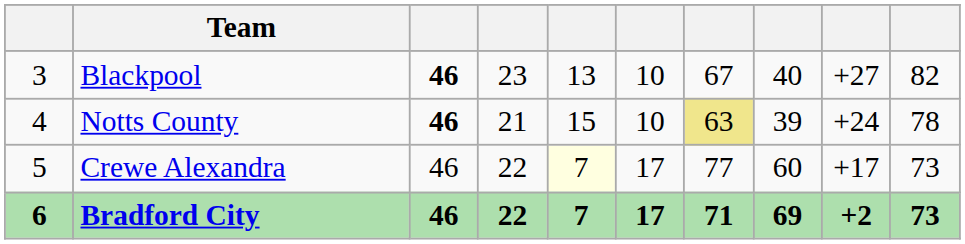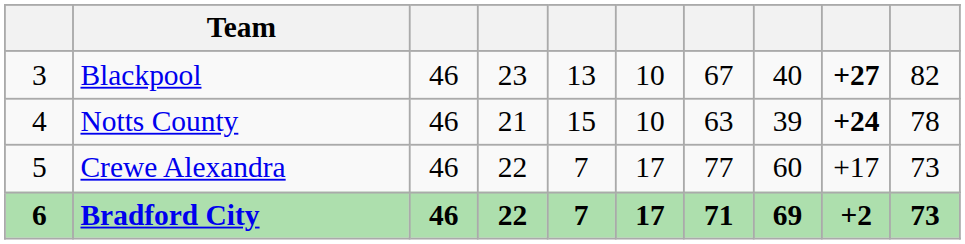(444, 74) bold -> (444, 74) normal
(856, 74) normal -> (856, 74) bold
(444, 121) bold -> (444, 121) normal
(719, 121) khaki background -> (719, 121) no background
(856, 121) normal -> (856, 121) bold
(581, 167) lightyellow background -> (581, 167) no background
